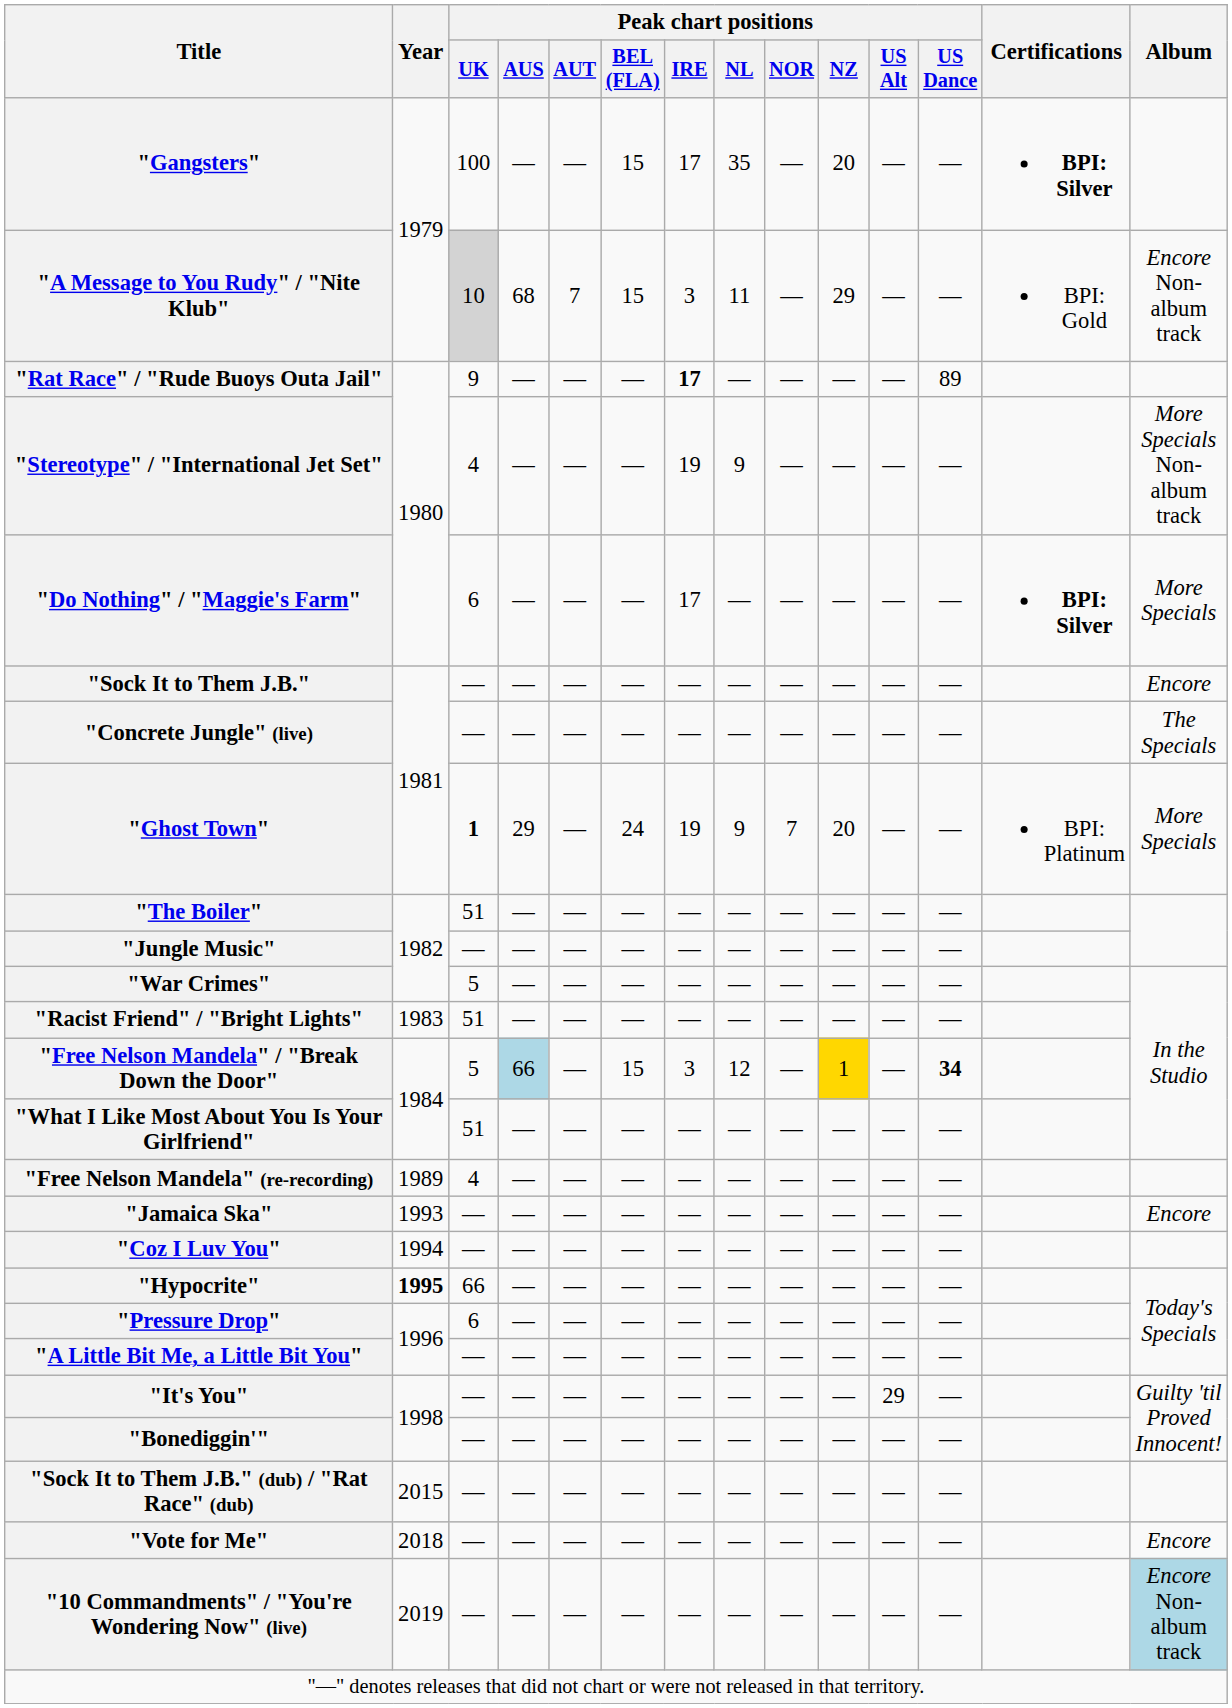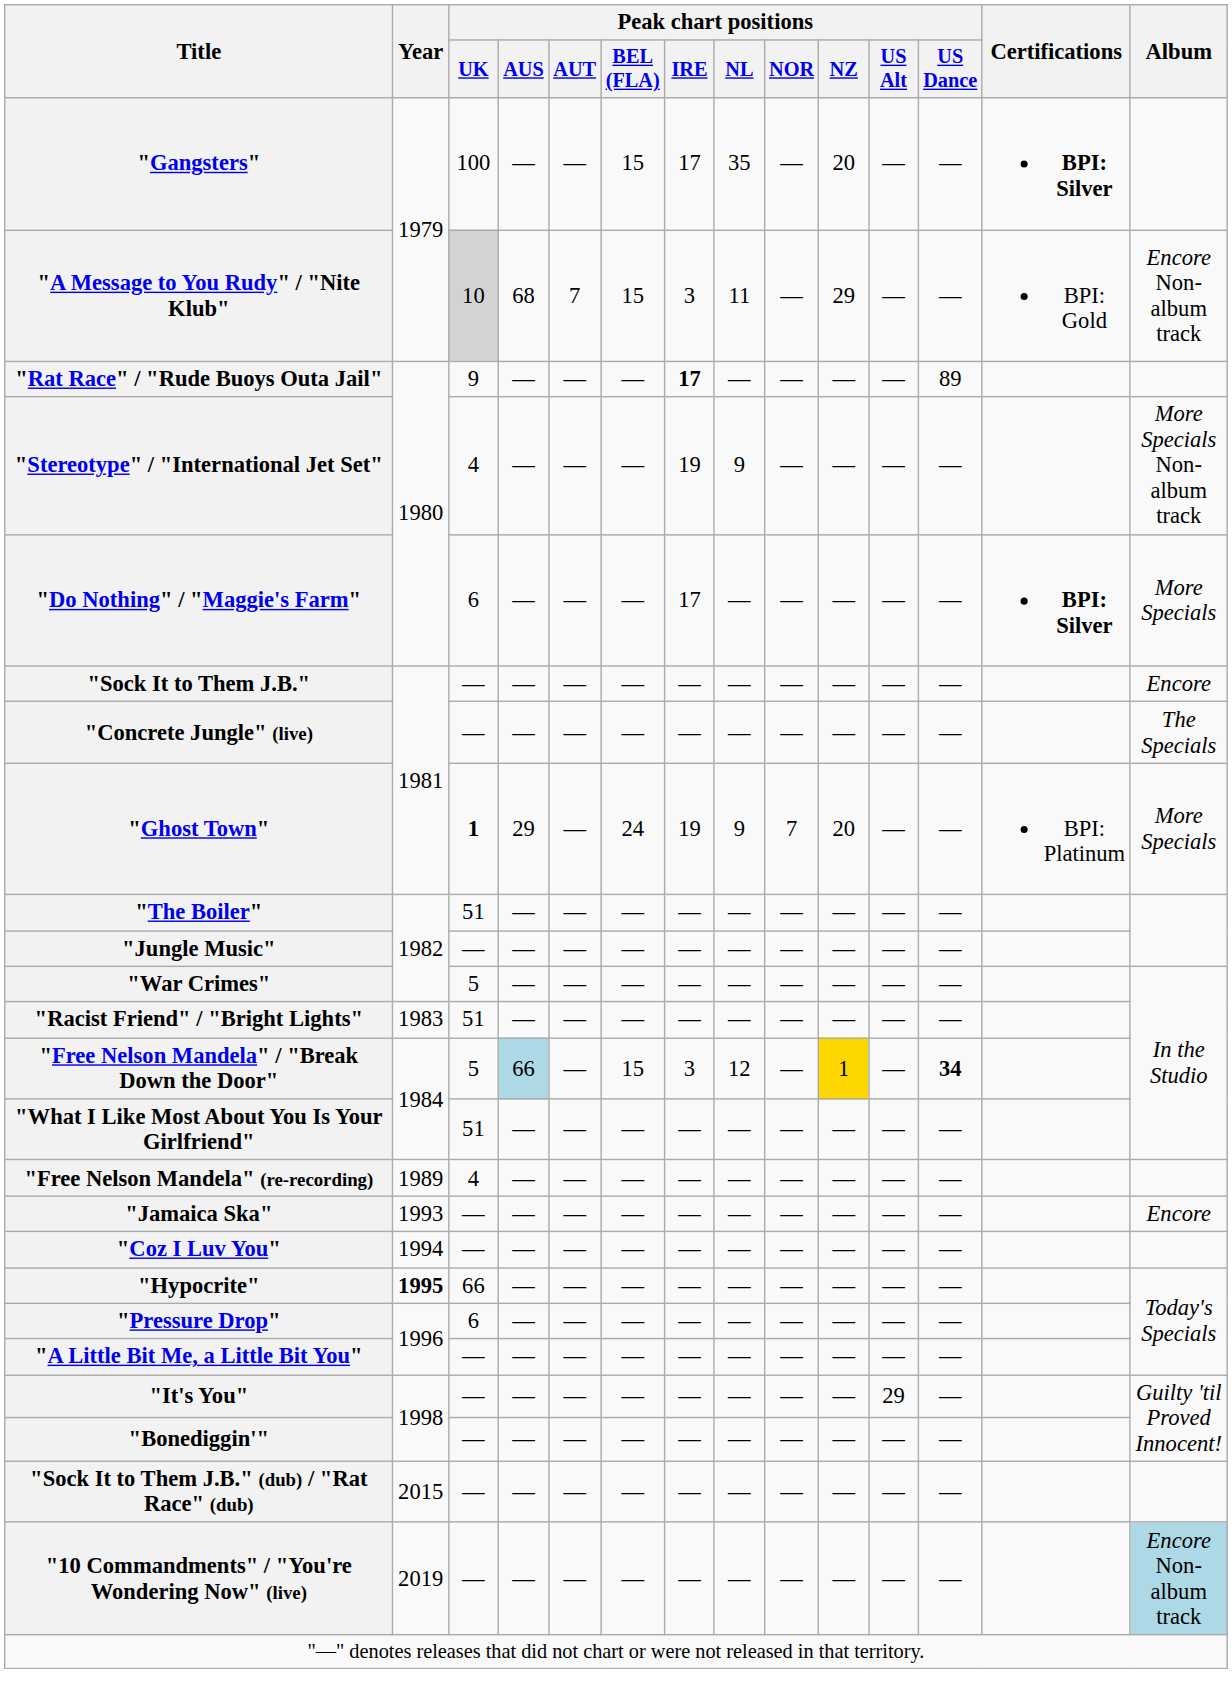- row: (199, 1540)
